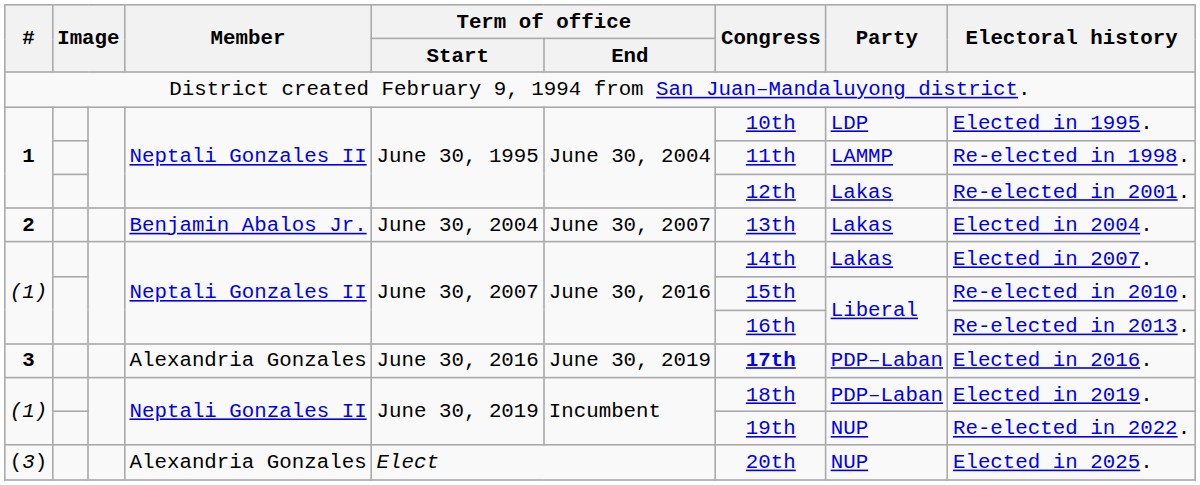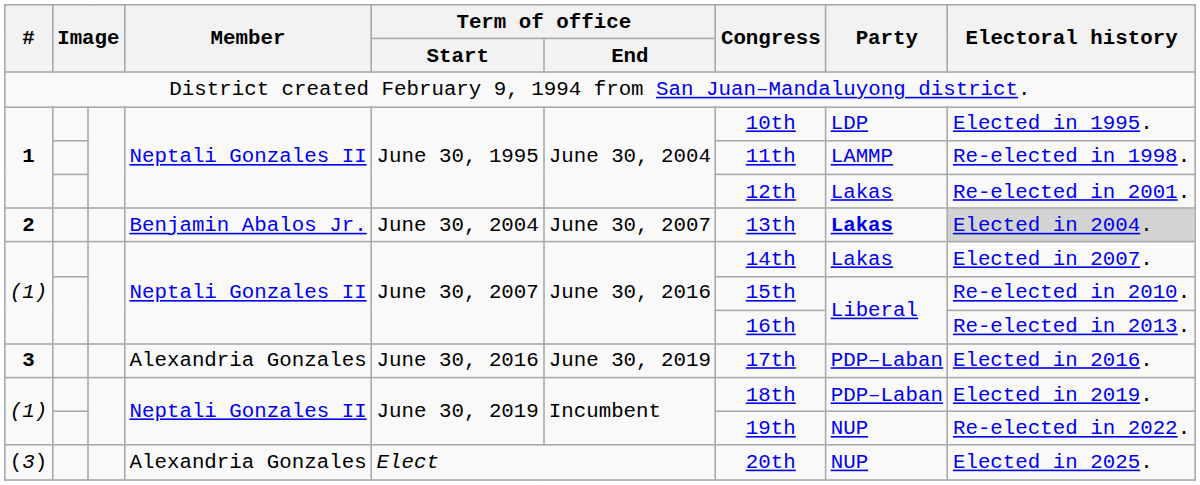(862, 225) normal -> (862, 225) bold
(1053, 225) no background -> (1053, 225) lightgrey background
(771, 361) bold -> (771, 361) normal
